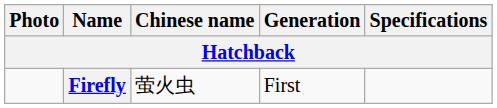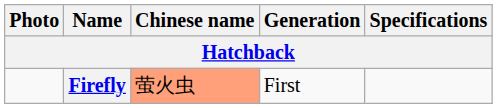(165, 85) no background -> (165, 85) lightsalmon background
